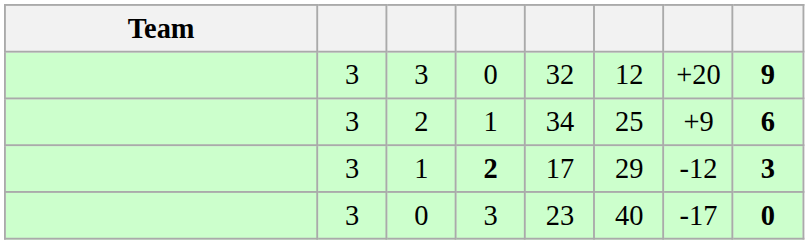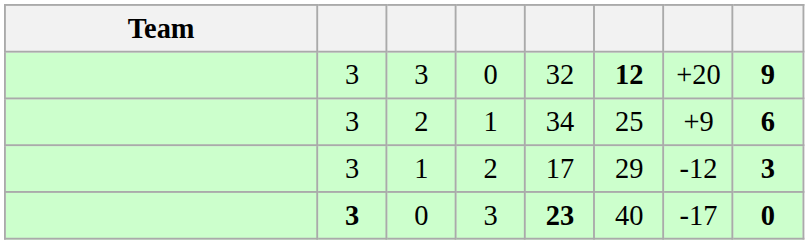(629, 74) normal -> (629, 74) bold
(491, 168) bold -> (491, 168) normal
(352, 215) normal -> (352, 215) bold
(560, 215) normal -> (560, 215) bold
